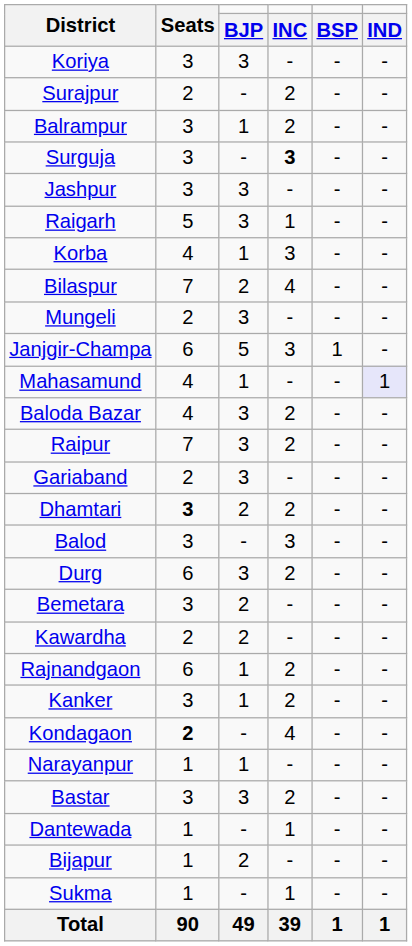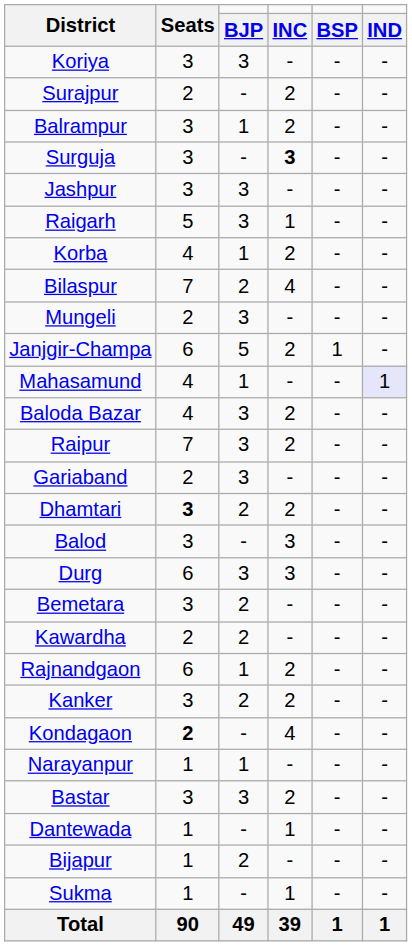(290, 253) 3 -> (290, 253) 2
(290, 349) 3 -> (290, 349) 2
(290, 573) 2 -> (290, 573) 3
(244, 701) 1 -> (244, 701) 2
